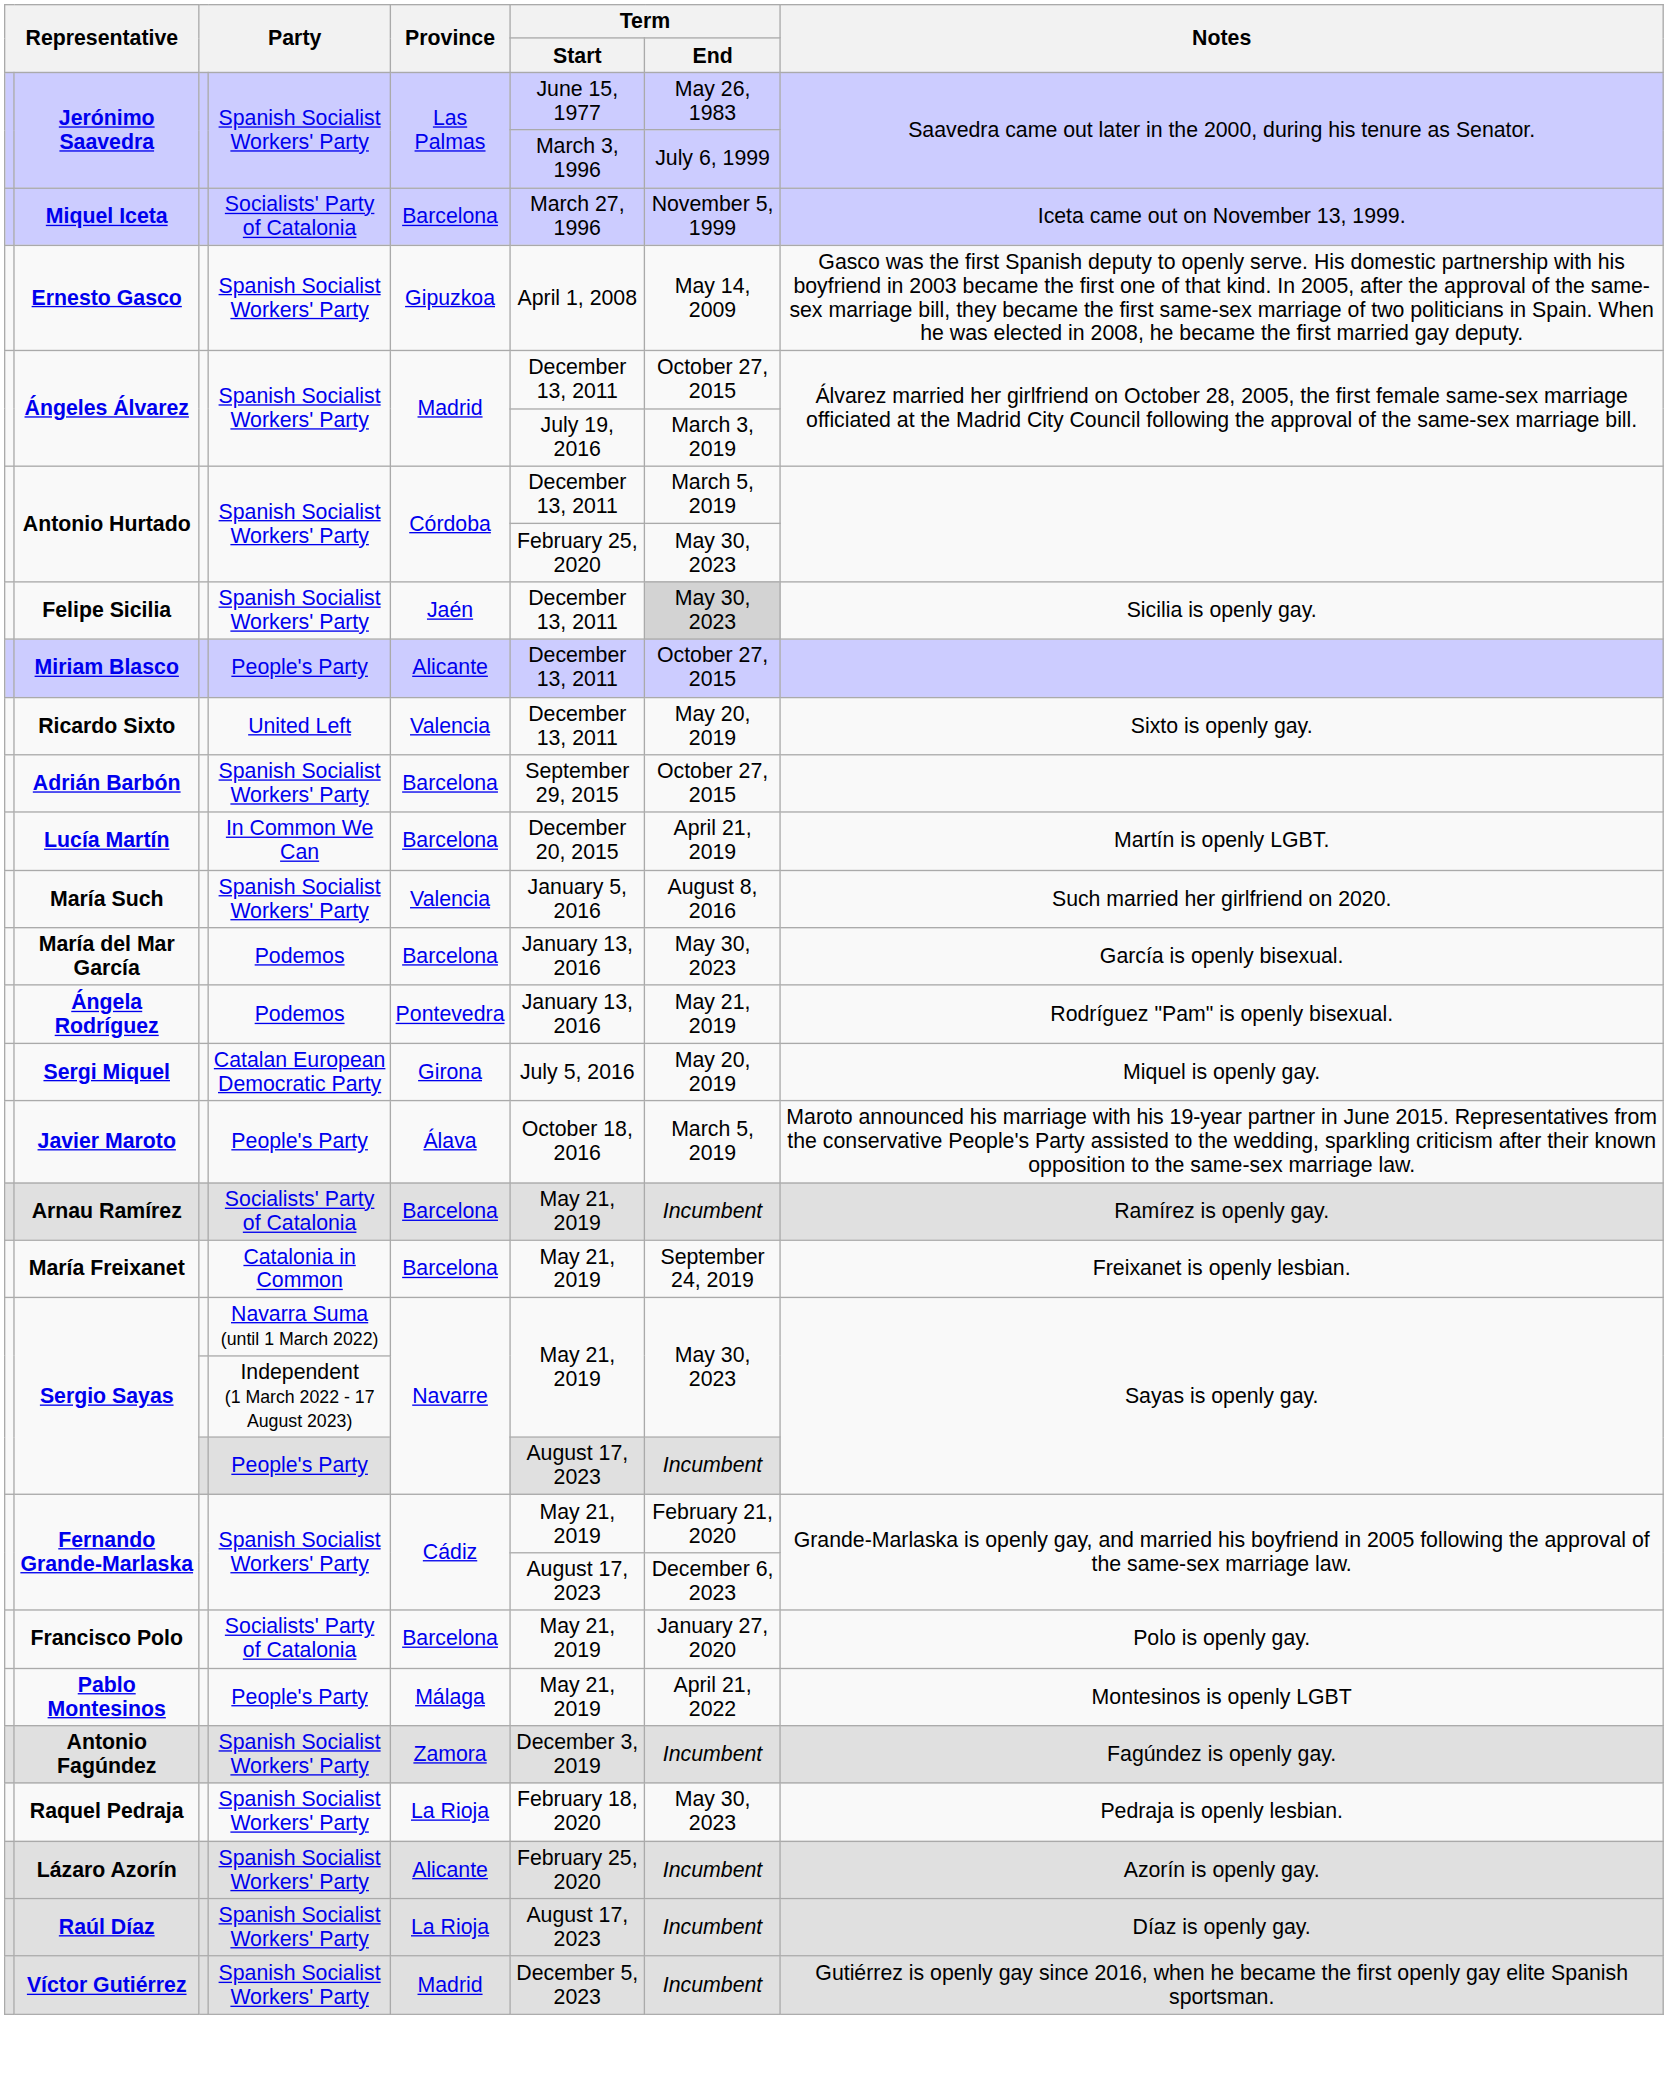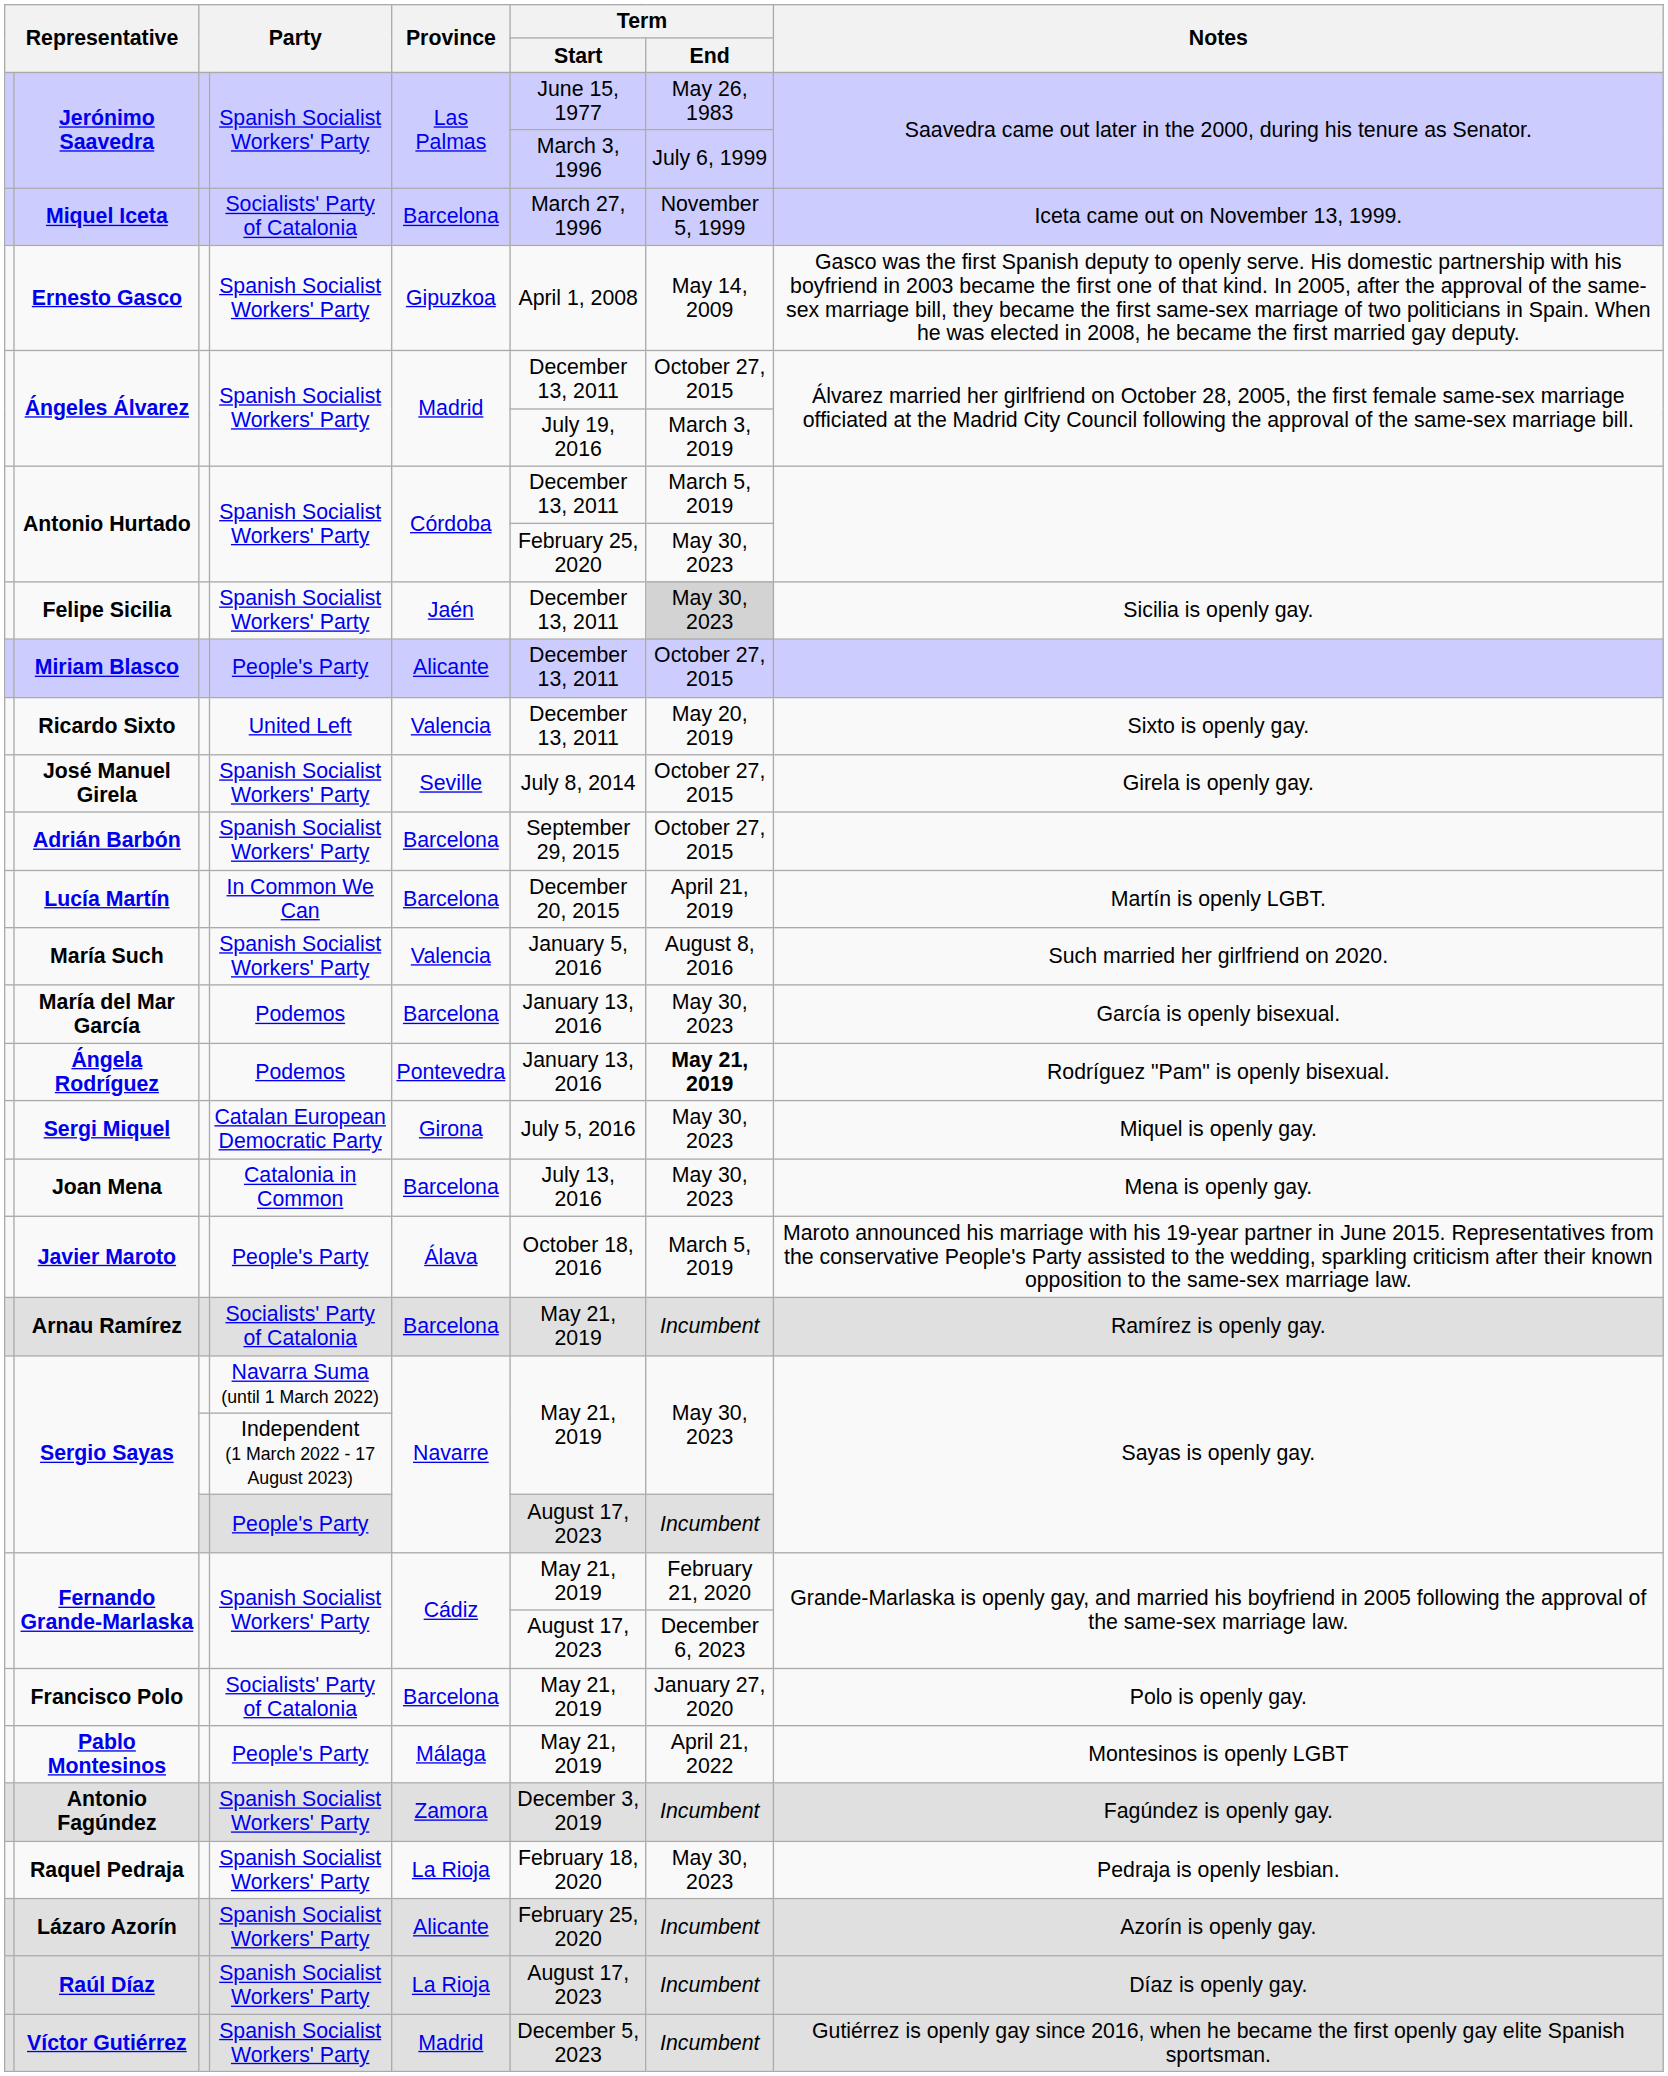+ row: (107, 783)
(713, 1014) normal -> (710, 1071) bold
(713, 1071) May 20, 2019 -> (710, 1129) May 30, 2023
+ row: (107, 1187)
- row: (107, 1268)
